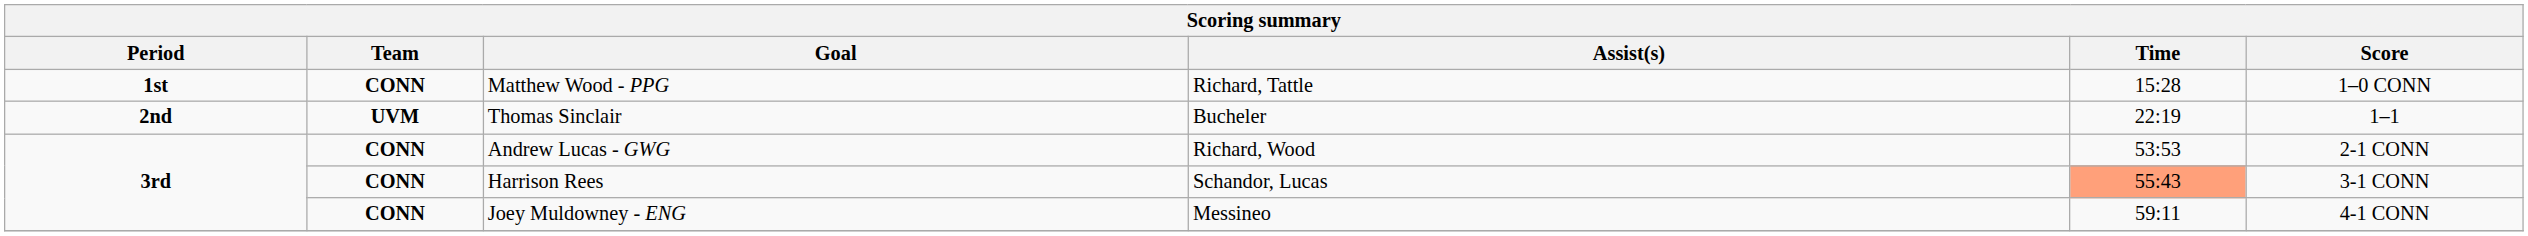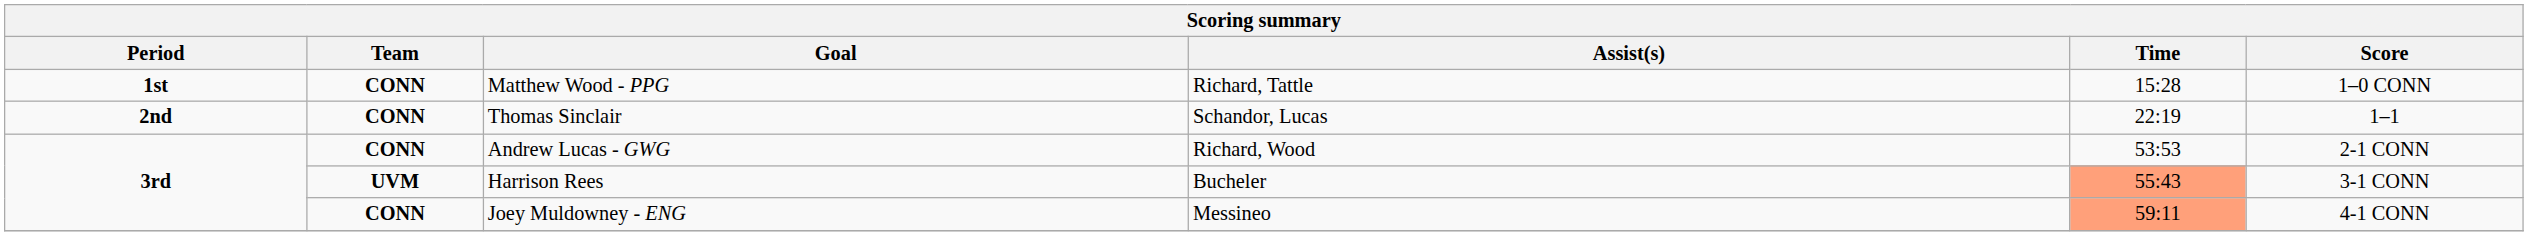(395, 117) UVM -> (395, 117) CONN
(1230, 117) Bucheler -> (1260, 117) Schandor, Lucas
(395, 181) CONN -> (395, 181) UVM
(1260, 181) Schandor, Lucas -> (1230, 181) Bucheler
(2158, 213) no background -> (2158, 213) lightsalmon background
